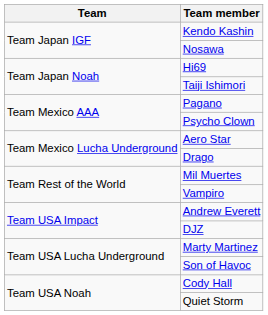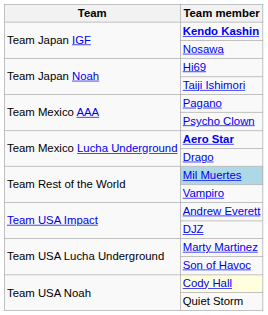(218, 31) normal -> (221, 31) bold
(207, 139) normal -> (208, 139) bold
(212, 175) no background -> (212, 175) lightblue background
(207, 283) no background -> (207, 283) lightyellow background
